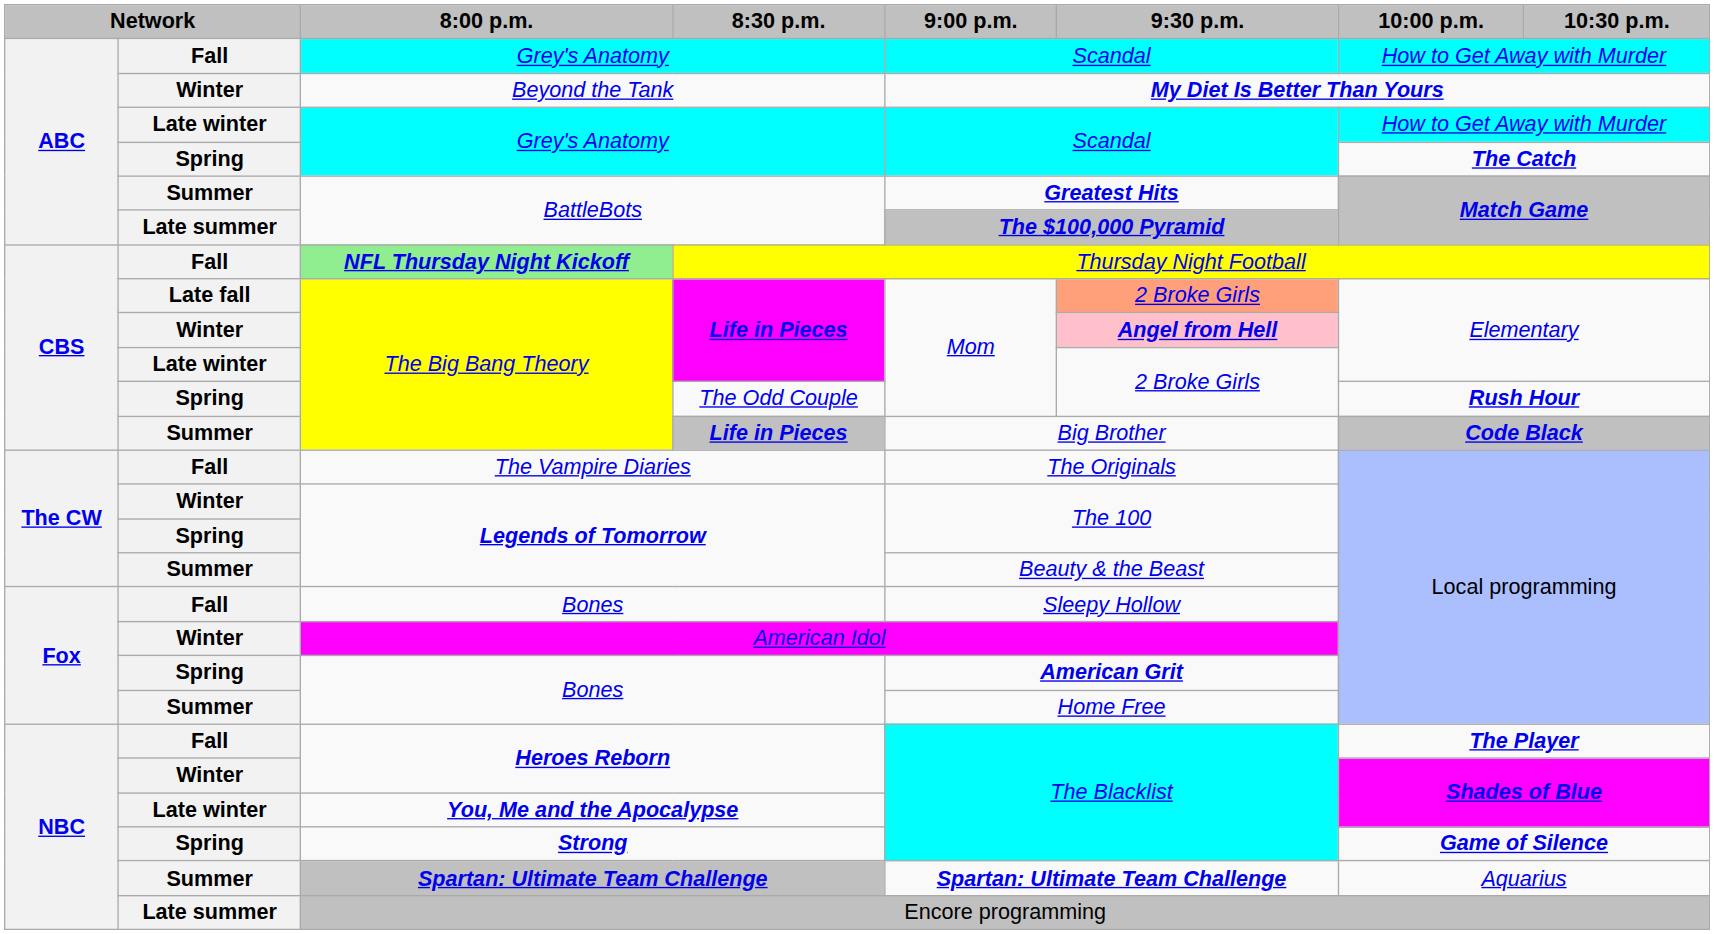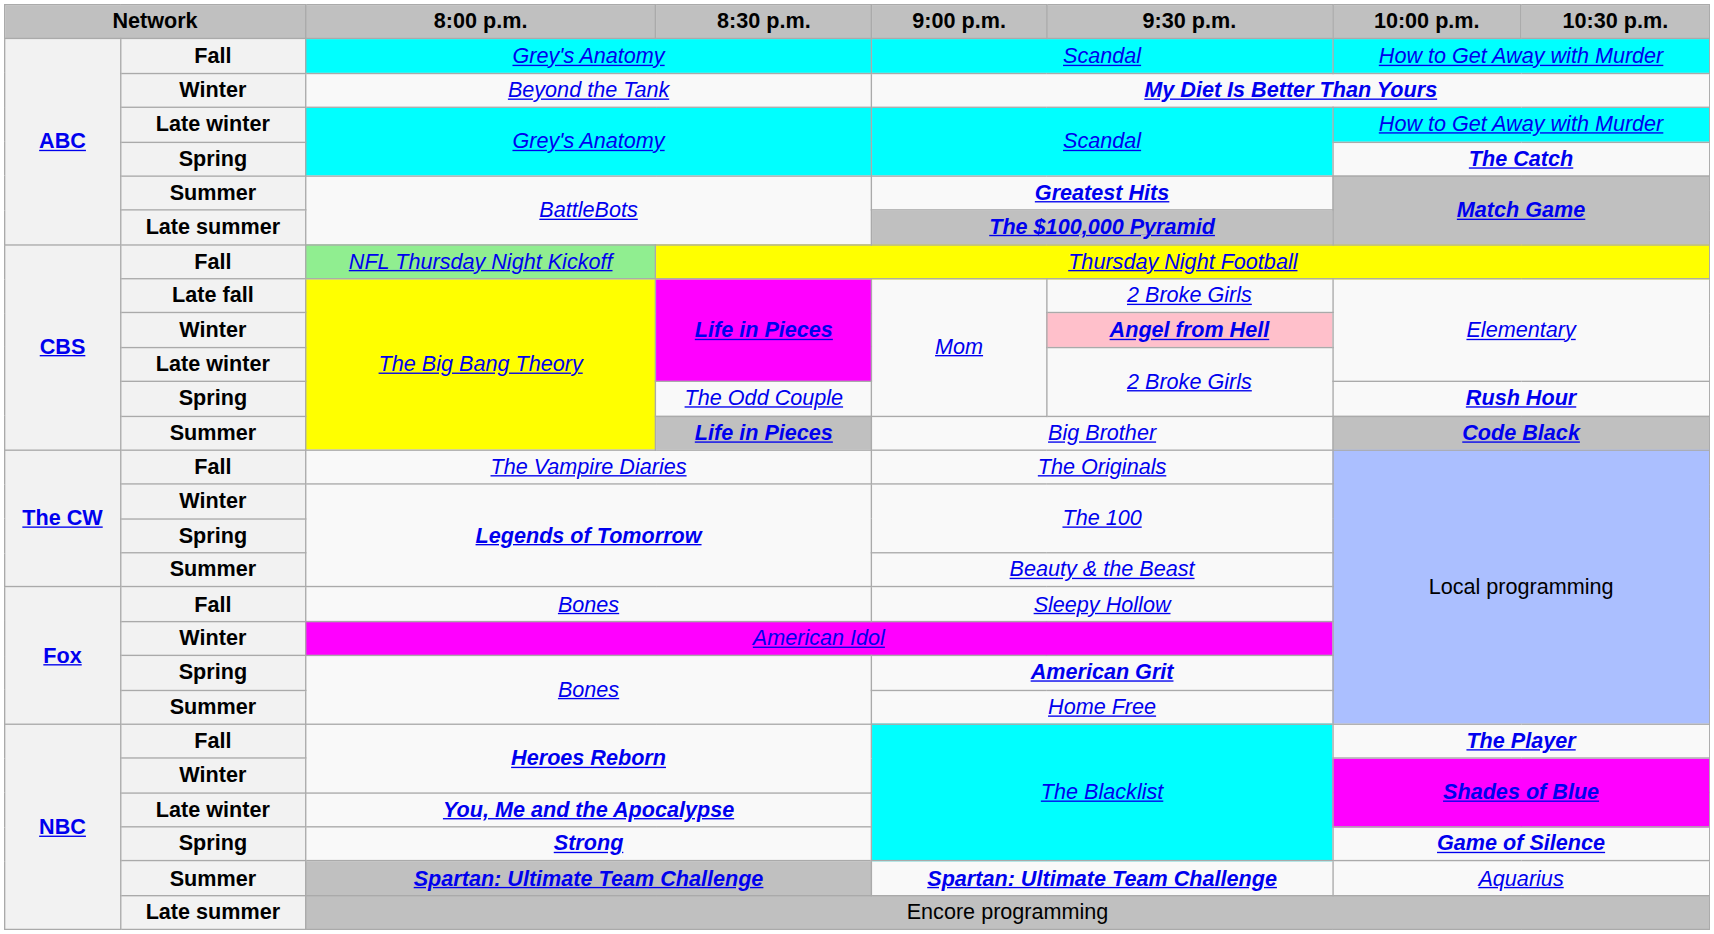(487, 261) bold -> (481, 261) normal
(1198, 295) lightsalmon background -> (1189, 295) no background
